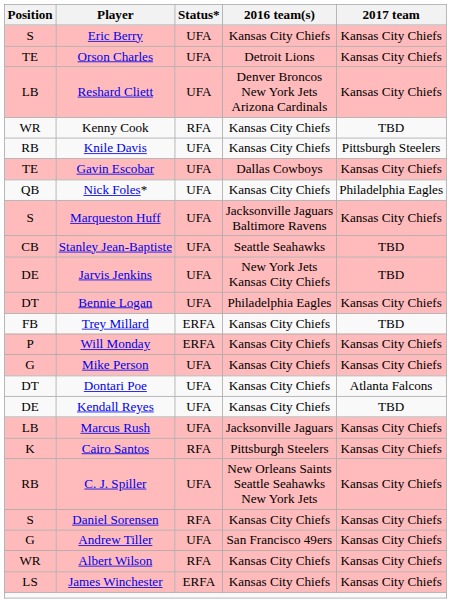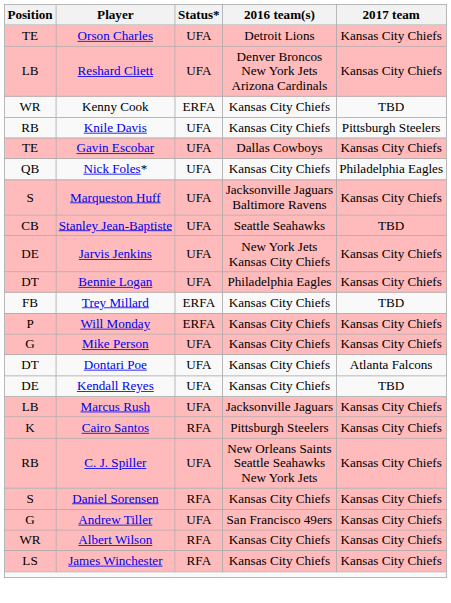- row: (115, 35)
(199, 127) RFA -> (199, 106) ERFA
(391, 274) TBD -> (391, 253) Kansas City Chiefs
(199, 582) ERFA -> (199, 561) RFA
